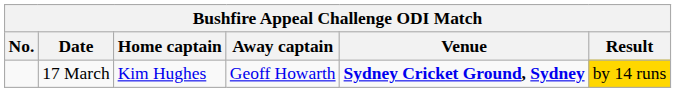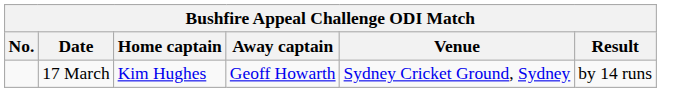(464, 73) bold -> (457, 73) normal
(629, 73) gold background -> (615, 73) no background
